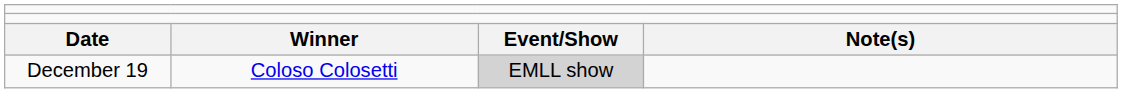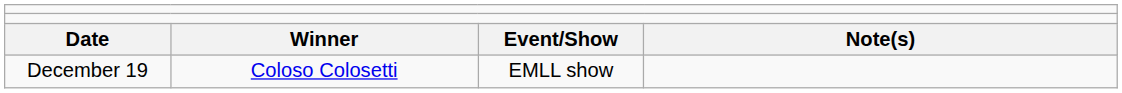(561, 71) lightgrey background -> (561, 71) no background
